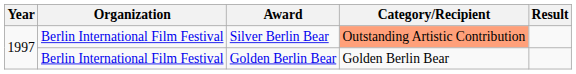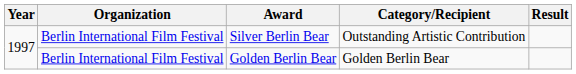(434, 36) lightsalmon background -> (434, 36) no background
